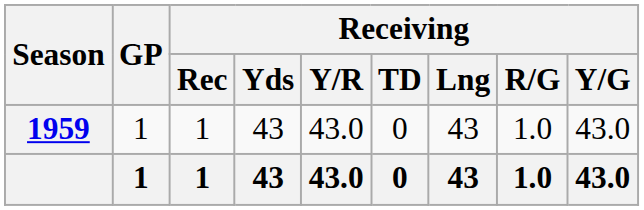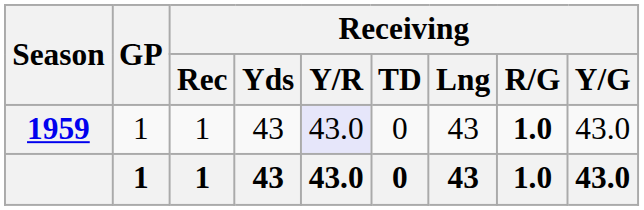(336, 128) no background -> (336, 128) lavender background
(532, 128) normal -> (532, 128) bold
